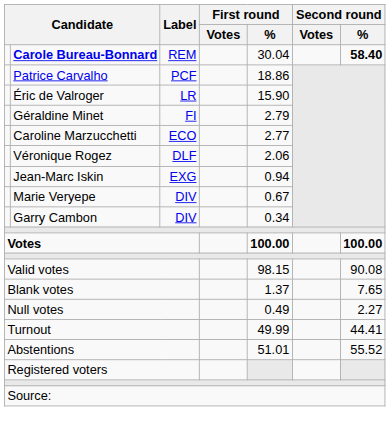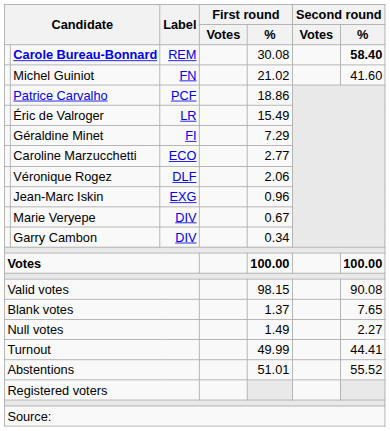(273, 55) 30.04 -> (273, 55) 30.08
+ row: (54, 75)
(273, 96) 15.90 -> (273, 116) 15.49
(277, 116) 2.79 -> (277, 136) 7.29
(277, 176) 0.94 -> (277, 197) 0.96
(277, 310) 0.49 -> (277, 330) 1.49
